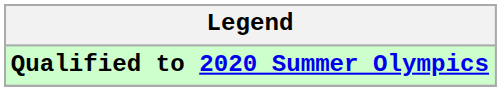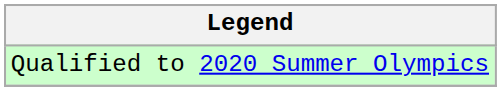(250, 65) bold -> (250, 65) normal
